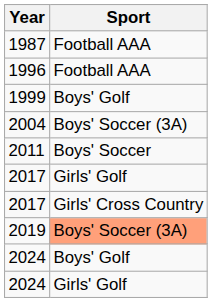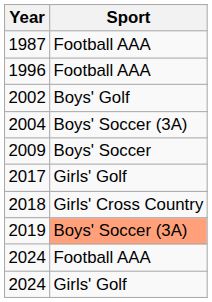(27, 97) 1999 -> (27, 97) 2002
(26, 151) 2011 -> (27, 151) 2009
(27, 204) 2017 -> (27, 204) 2018
(92, 257) Boys' Golf -> (102, 257) Football AAA
